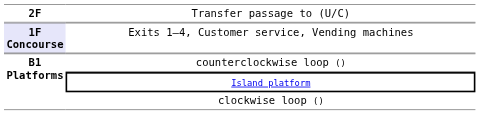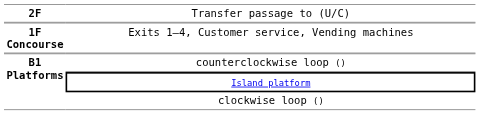(35, 38) lavender background -> (35, 38) no background
